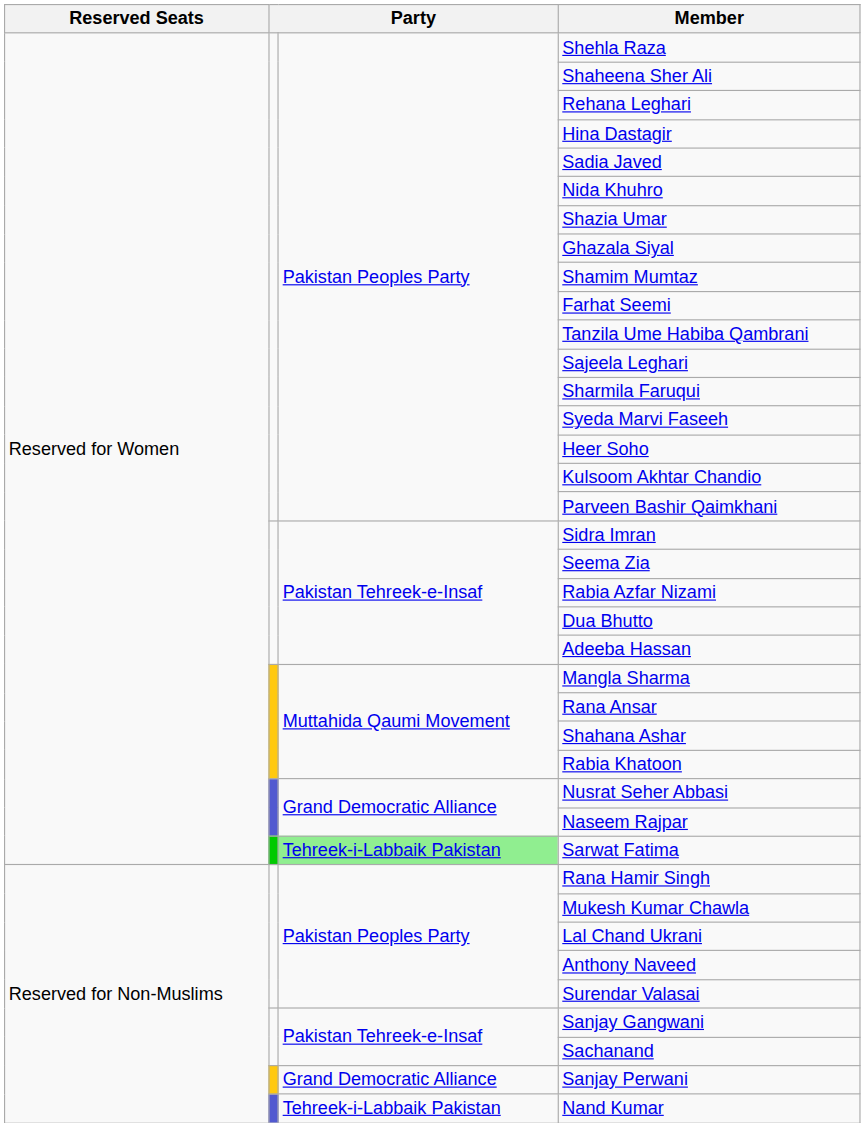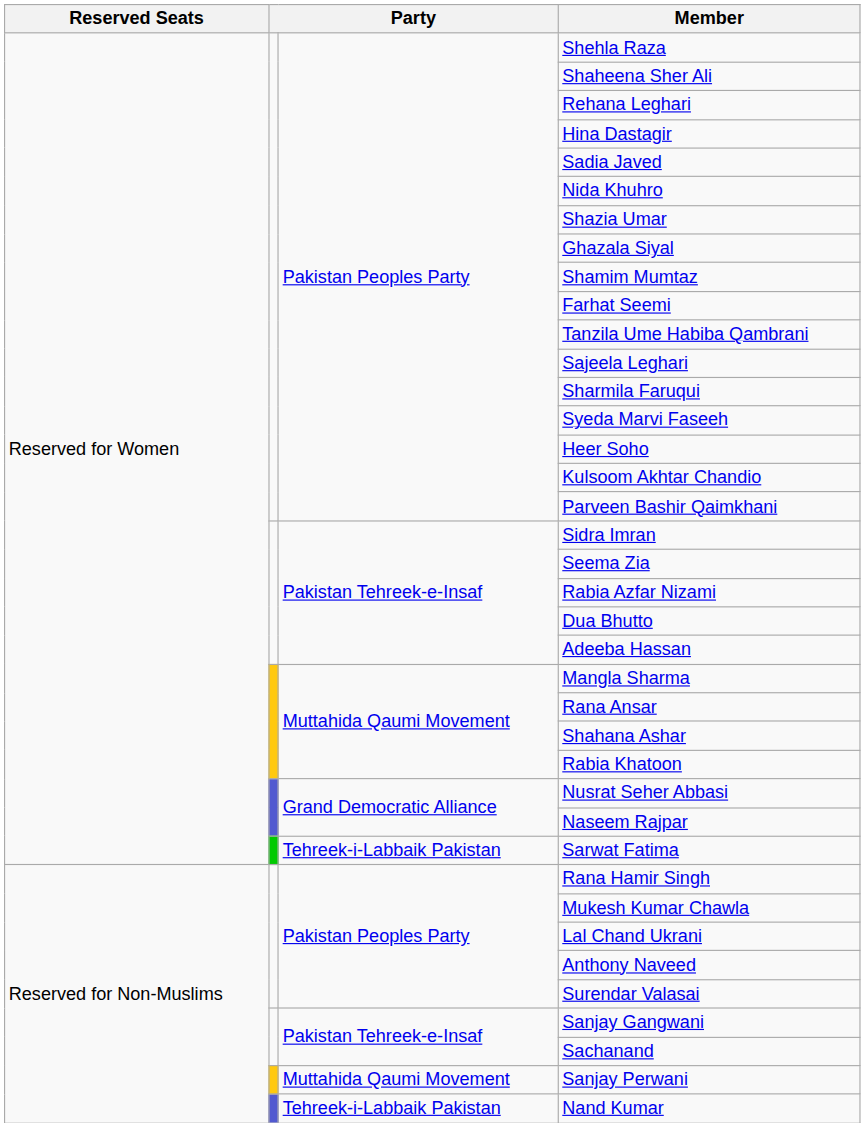(392, 850) lightgreen background -> (392, 850) no background
(390, 1079) Grand Democratic Alliance -> (396, 1079) Muttahida Qaumi Movement
